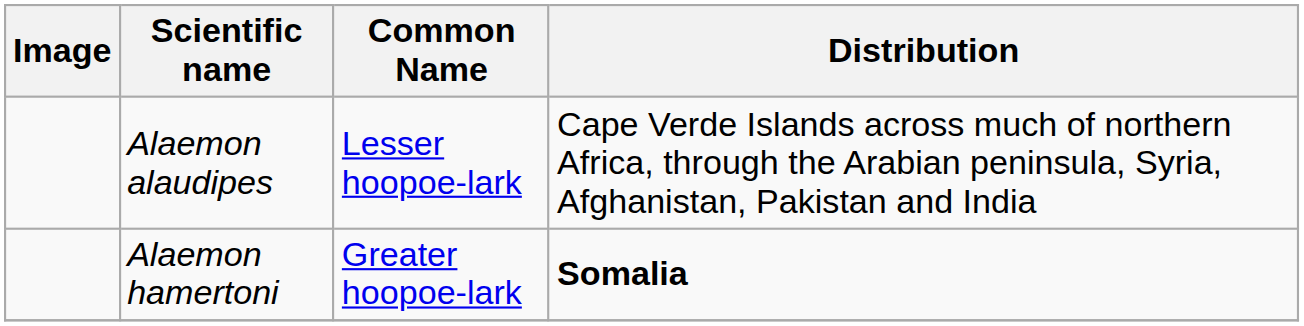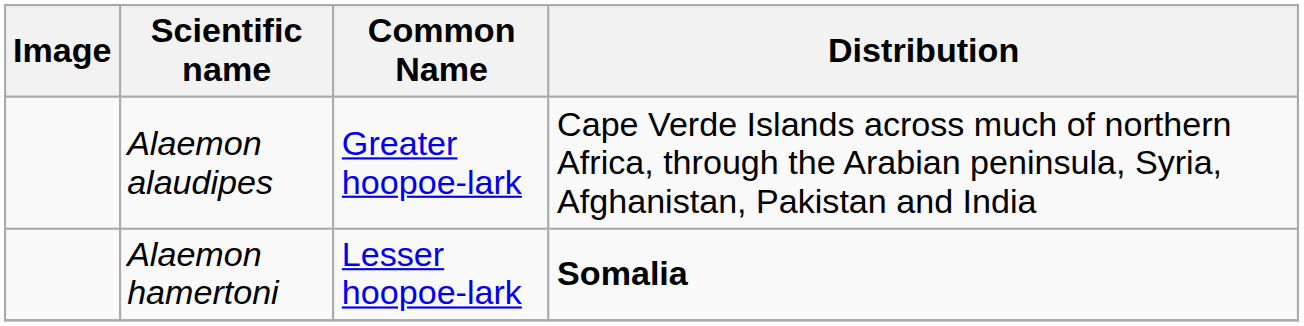(432, 162) Lesser hoopoe-lark -> (432, 162) Greater hoopoe-lark
(432, 273) Greater hoopoe-lark -> (432, 273) Lesser hoopoe-lark
